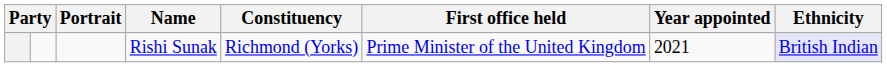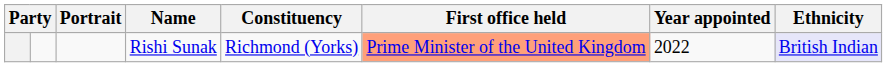(506, 47) no background -> (506, 47) lightsalmon background
(672, 47) 2021 -> (672, 47) 2022
